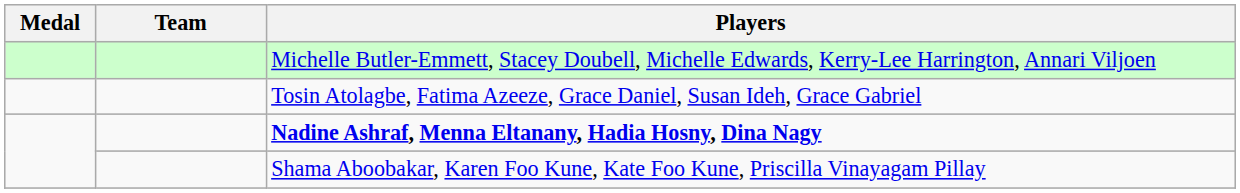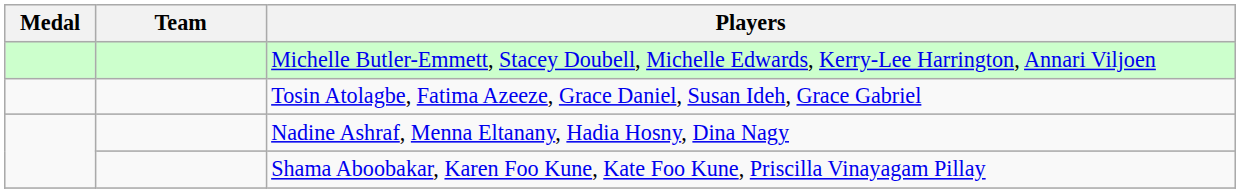(546, 132) bold -> (530, 132) normal
